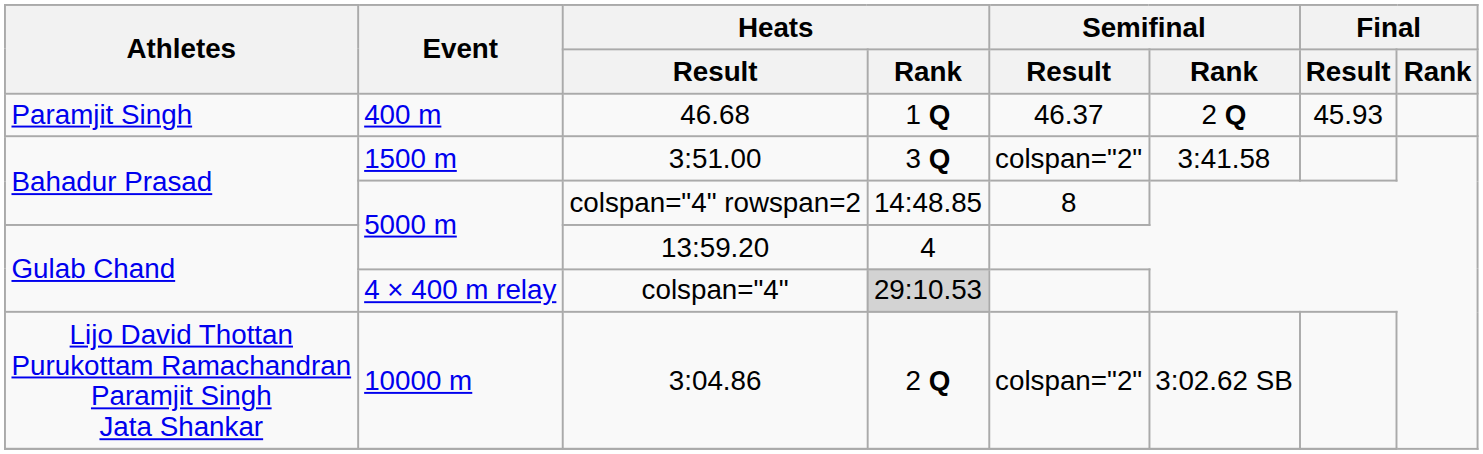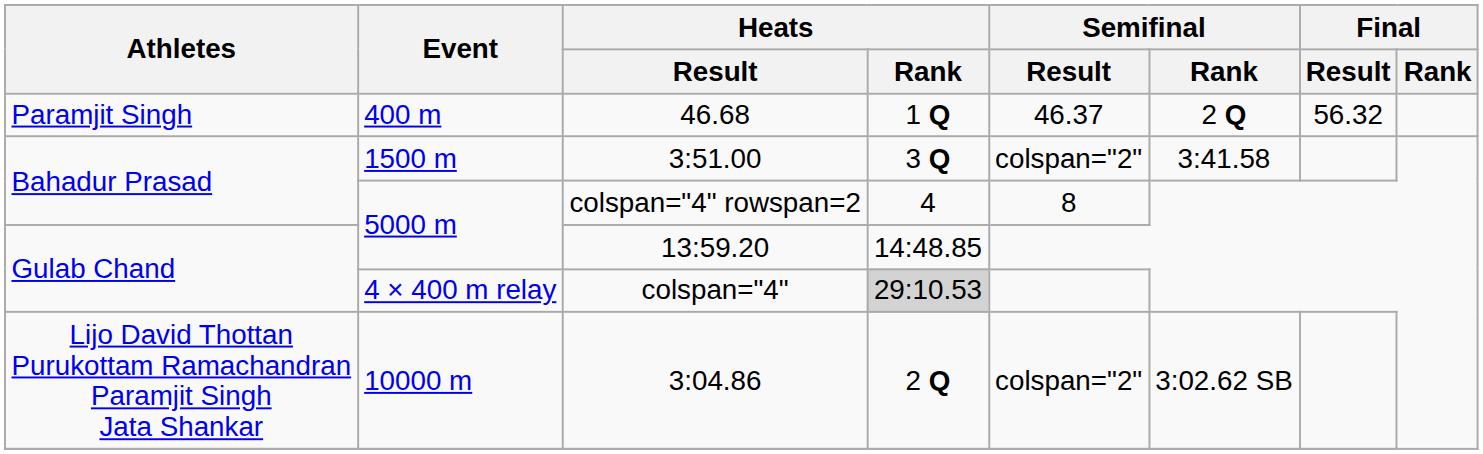(1348, 115) 45.93 -> (1348, 115) 56.32
(928, 203) 14:48.85 -> (928, 203) 4
(928, 247) 4 -> (928, 247) 14:48.85
